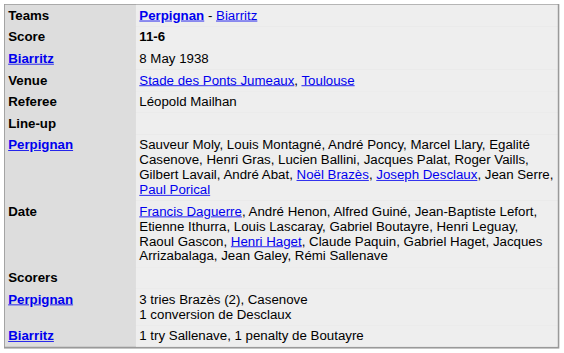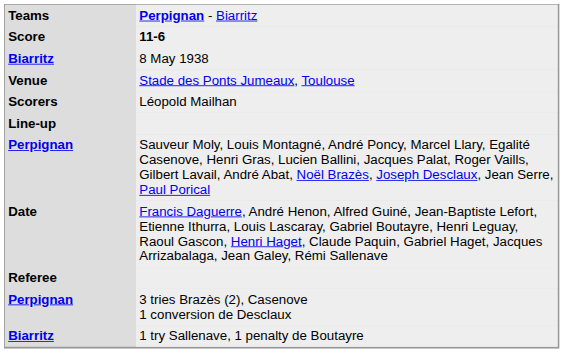(33, 102) Referee -> (33, 102) Scorers
(33, 277) Scorers -> (33, 277) Referee
